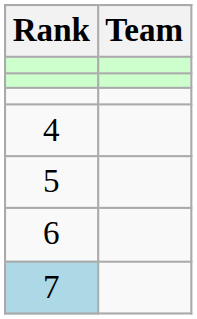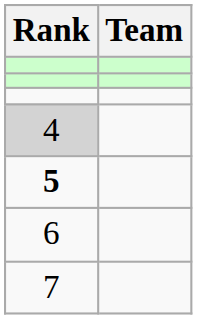(51, 129) no background -> (51, 129) lightgrey background
(51, 181) normal -> (51, 181) bold
(51, 286) lightblue background -> (51, 286) no background
